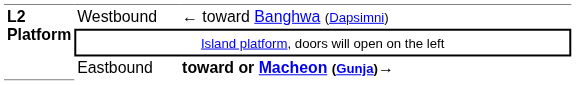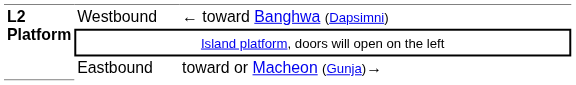(288, 68) bold -> (282, 68) normal
